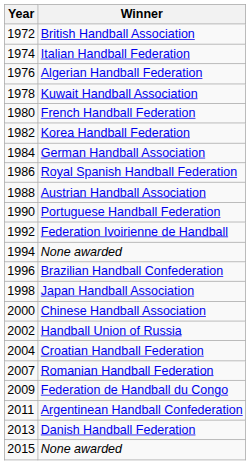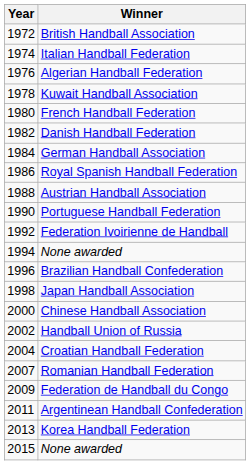(115, 133) Korea Handball Federation -> (118, 133) Danish Handball Federation
(118, 430) Danish Handball Federation -> (115, 430) Korea Handball Federation
